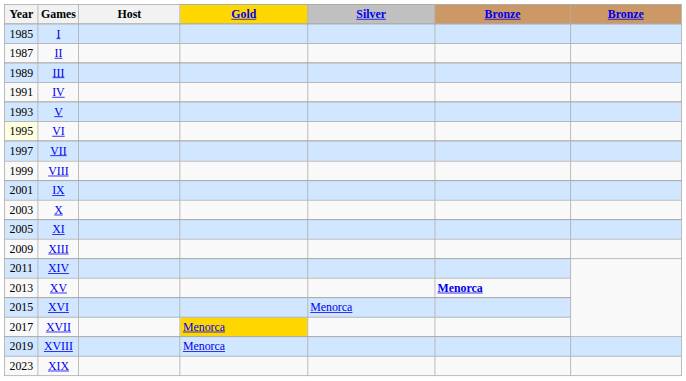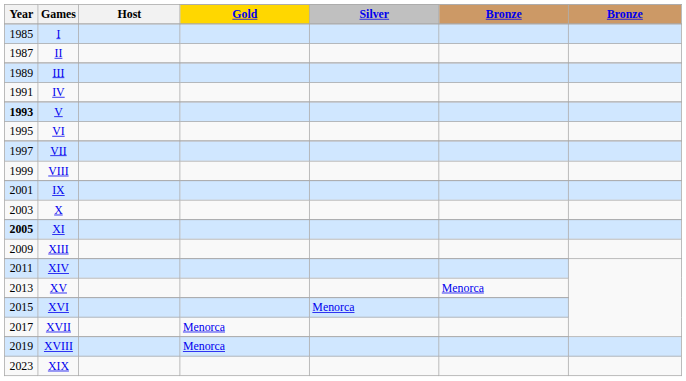(21, 112) normal -> (21, 112) bold
(21, 131) lightyellow background -> (21, 131) no background
(21, 229) normal -> (21, 229) bold
(460, 288) bold -> (463, 288) normal
(204, 327) gold background -> (204, 327) no background
